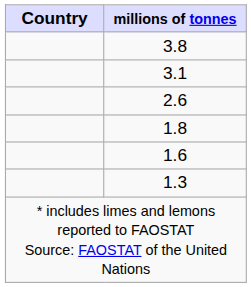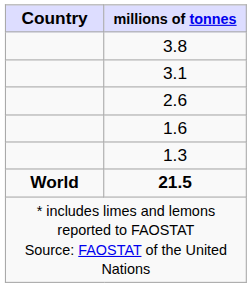- row: (175, 128)
+ row: (175, 182)
